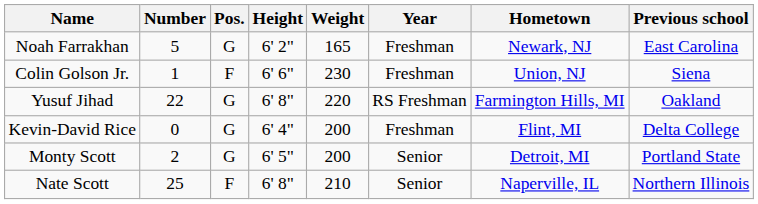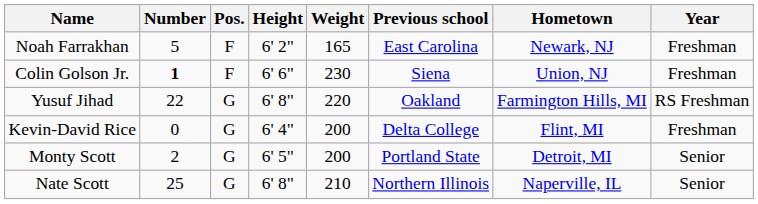columns swapped: (420, 18) <-> (691, 18)
(229, 45) G -> (229, 45) F
(175, 73) normal -> (175, 73) bold
(229, 184) F -> (229, 184) G
